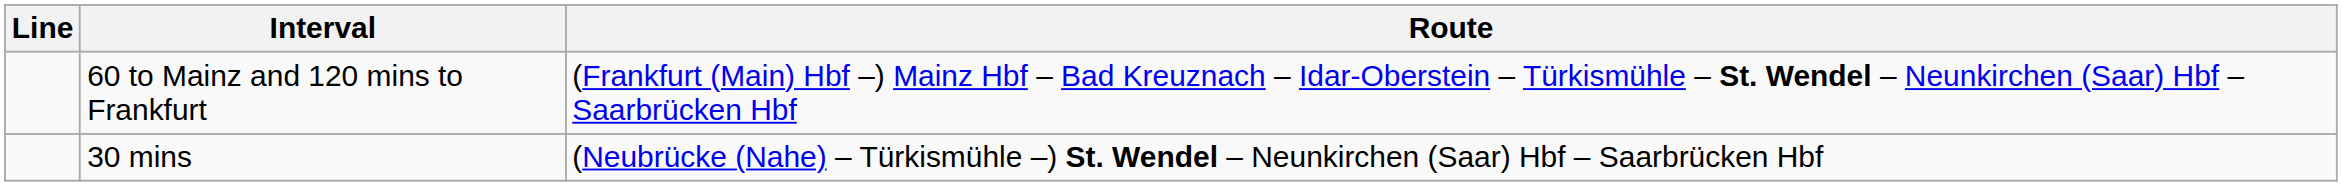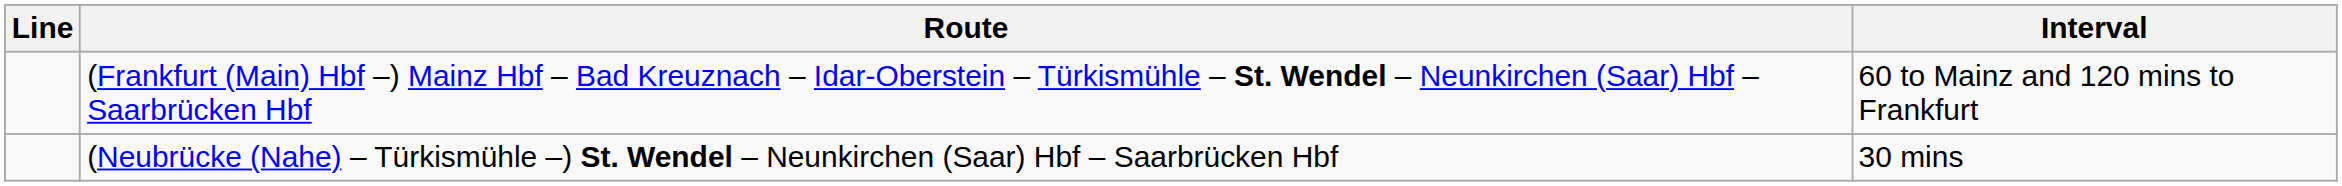columns swapped: (1451, 28) <-> (323, 28)
